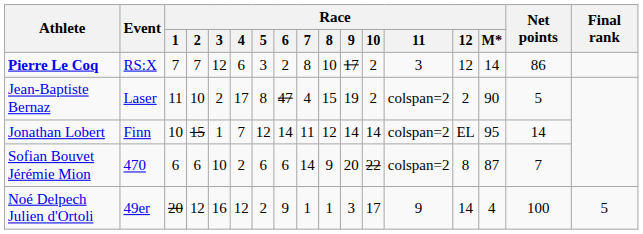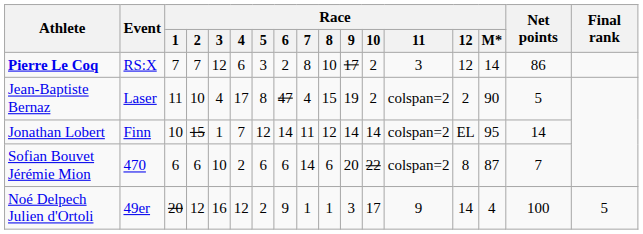(219, 98) 2 -> (219, 98) 4
(329, 165) 9 -> (329, 165) 6
